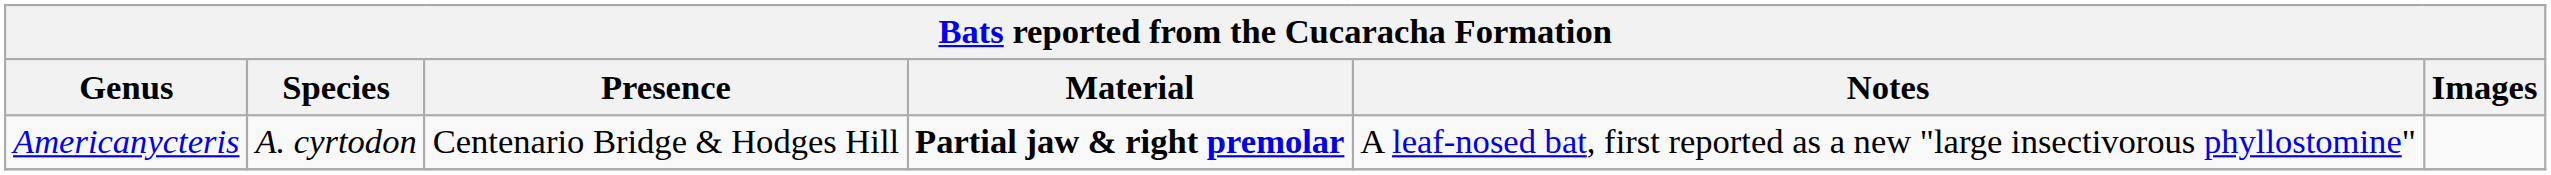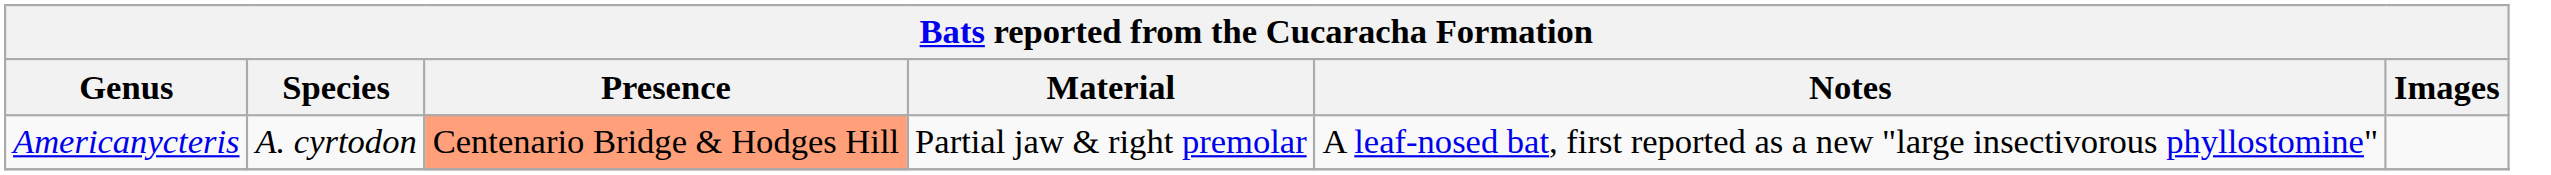(666, 141) no background -> (666, 141) lightsalmon background
(1130, 141) bold -> (1111, 141) normal
